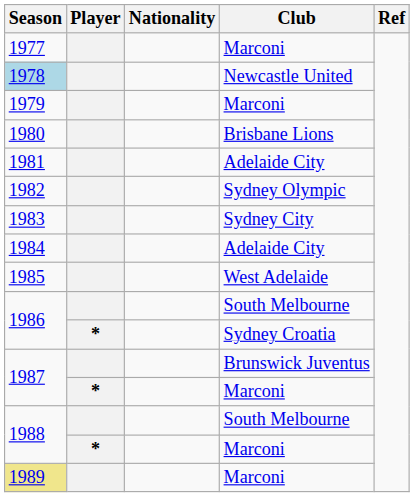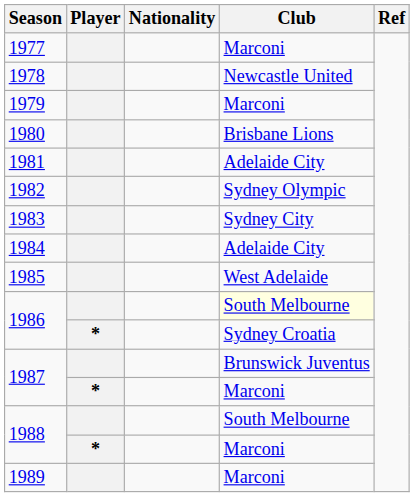(27, 76) lightblue background -> (27, 76) no background
(287, 305) no background -> (287, 305) lightyellow background
(27, 477) khaki background -> (27, 477) no background
